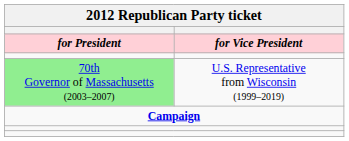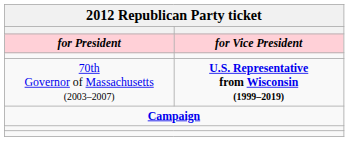(89, 82) lightgreen background -> (89, 82) no background
(259, 82) normal -> (259, 82) bold
